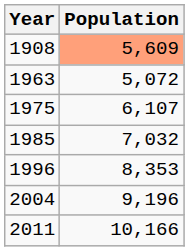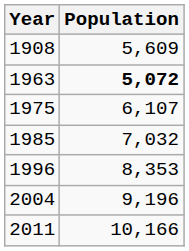(150, 49) lightsalmon background -> (150, 49) no background
(150, 79) normal -> (150, 79) bold
